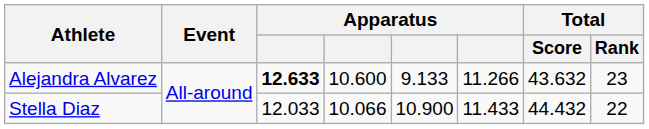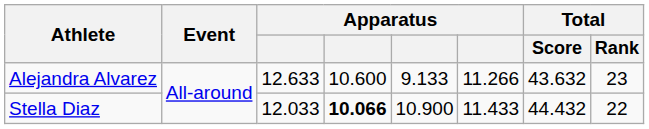(290, 78) bold -> (290, 78) normal
(357, 108) normal -> (357, 108) bold
